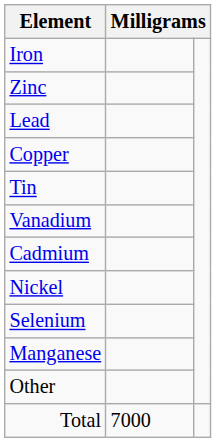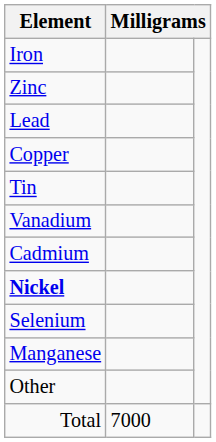(36, 287) normal -> (37, 287) bold
